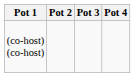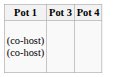- column: (60, 12)
